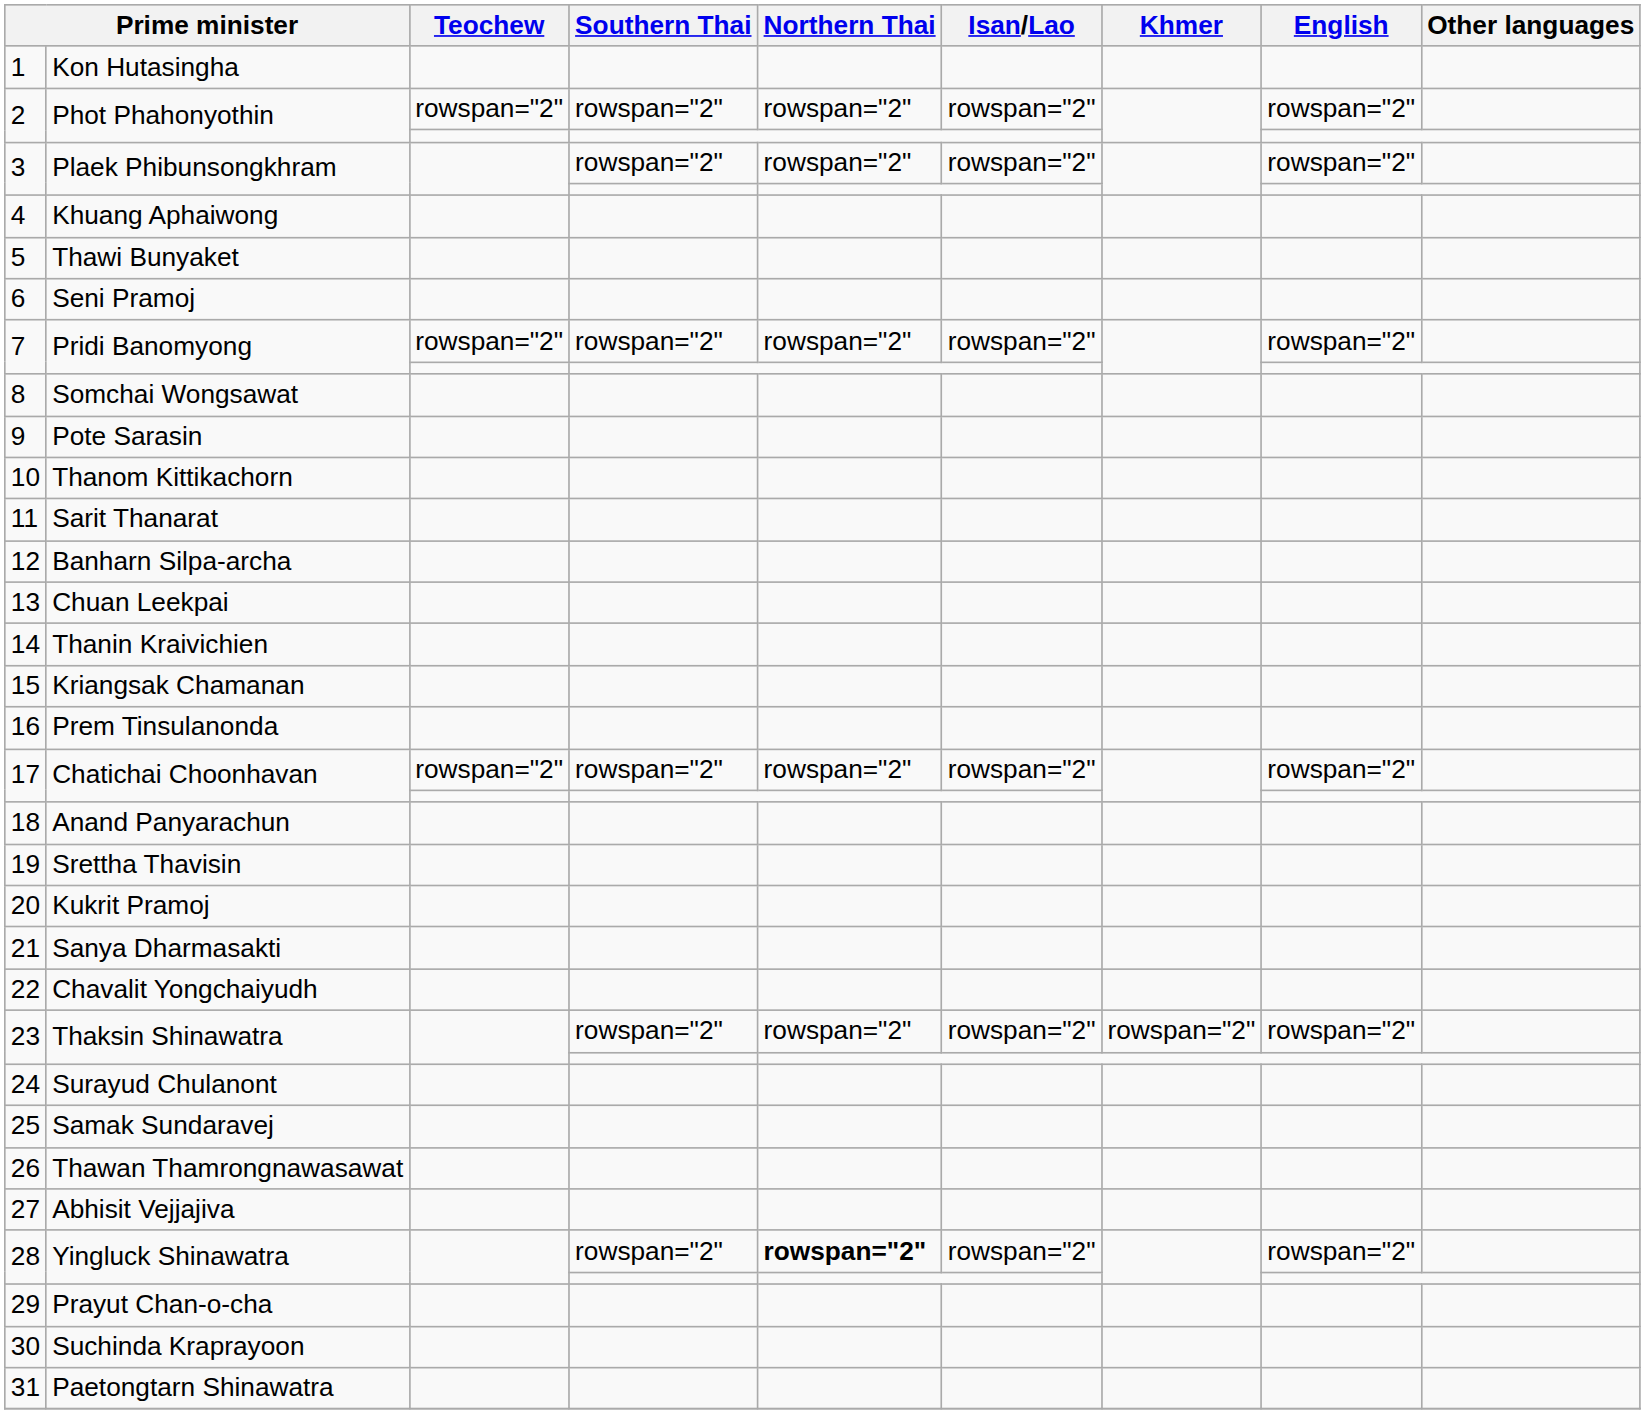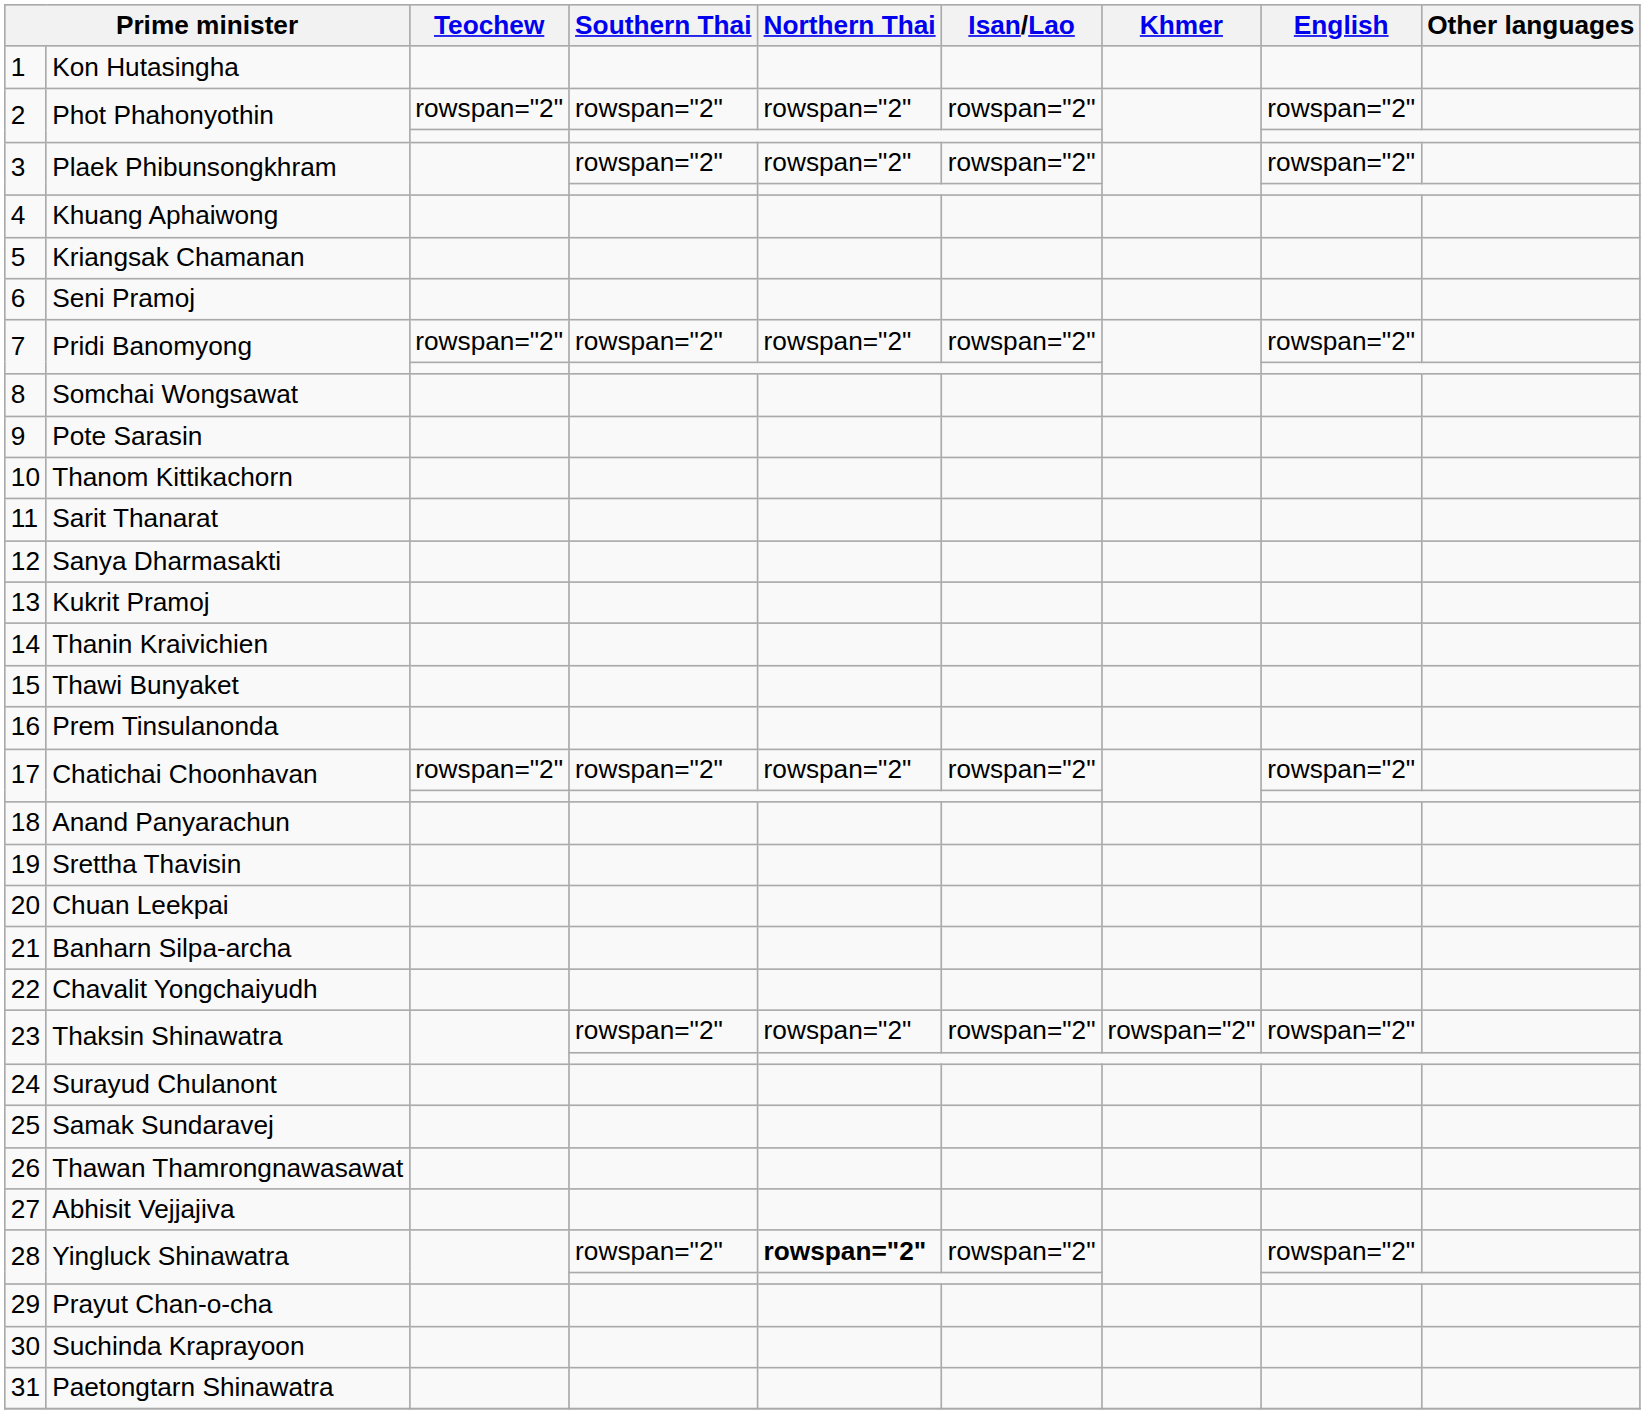(146, 257) Thawi Bunyaket -> (178, 257) Kriangsak Chamanan
(172, 560) Banharn Silpa-archa -> (167, 560) Sanya Dharmasakti
(140, 602) Chuan Leekpai -> (131, 602) Kukrit Pramoj
(178, 685) Kriangsak Chamanan -> (146, 685) Thawi Bunyaket
(131, 905) Kukrit Pramoj -> (140, 905) Chuan Leekpai
(167, 947) Sanya Dharmasakti -> (172, 947) Banharn Silpa-archa
